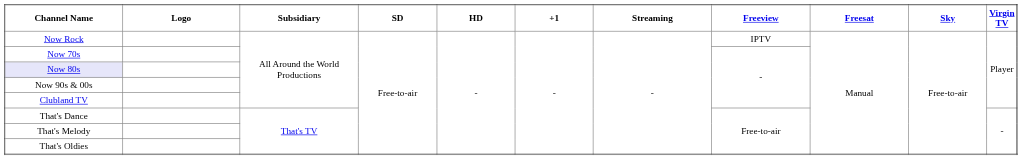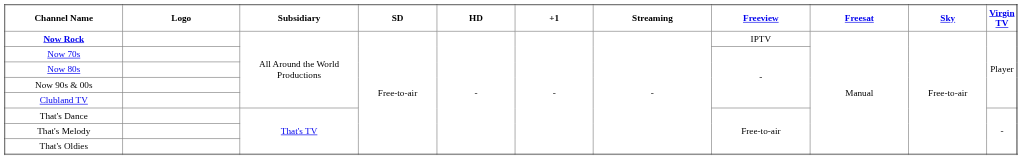(64, 39) normal -> (64, 39) bold
(64, 69) lavender background -> (64, 69) no background
